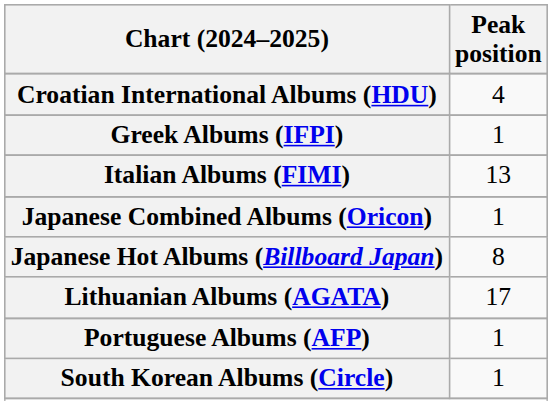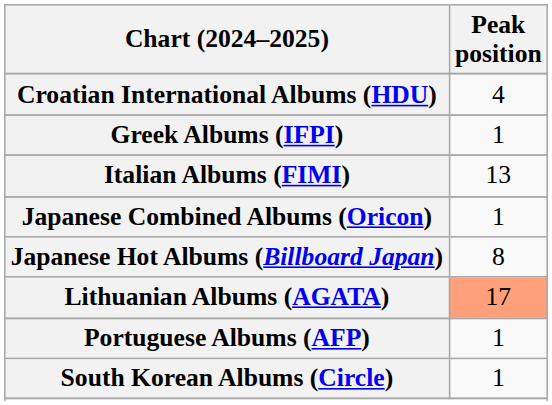(498, 297) no background -> (498, 297) lightsalmon background
